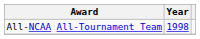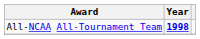(178, 27) normal -> (178, 27) bold
